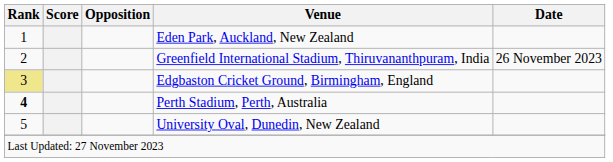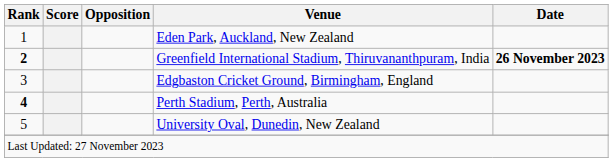(24, 59) normal -> (24, 59) bold
(549, 59) normal -> (550, 59) bold
(24, 80) khaki background -> (24, 80) no background
